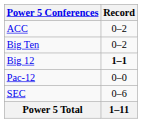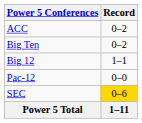(119, 61) bold -> (119, 61) normal
(119, 93) no background -> (119, 93) gold background
